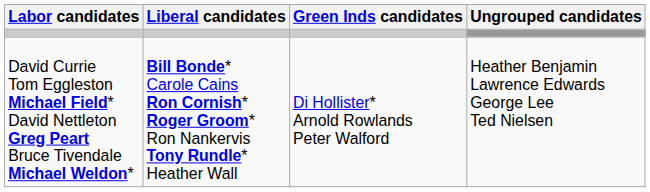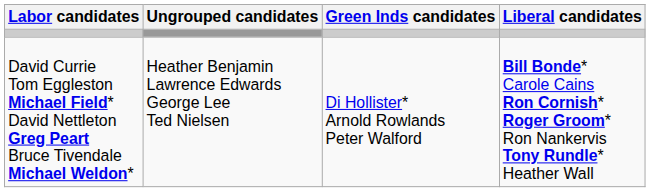columns swapped: (216, 17) <-> (556, 17)
